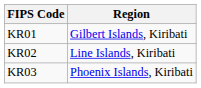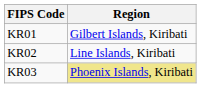(131, 72) no background -> (131, 72) khaki background
